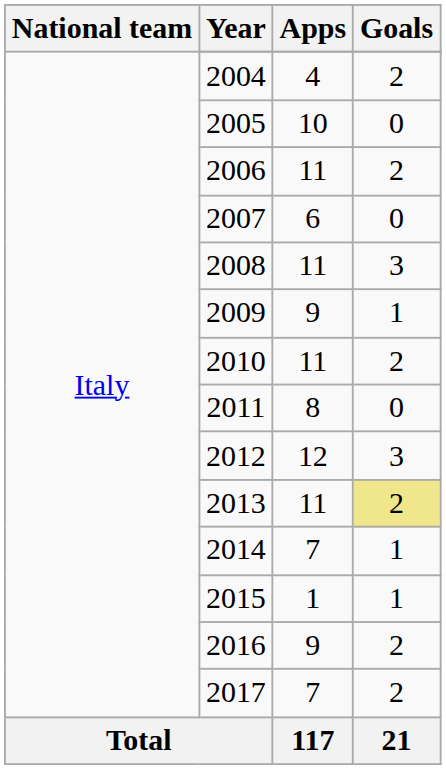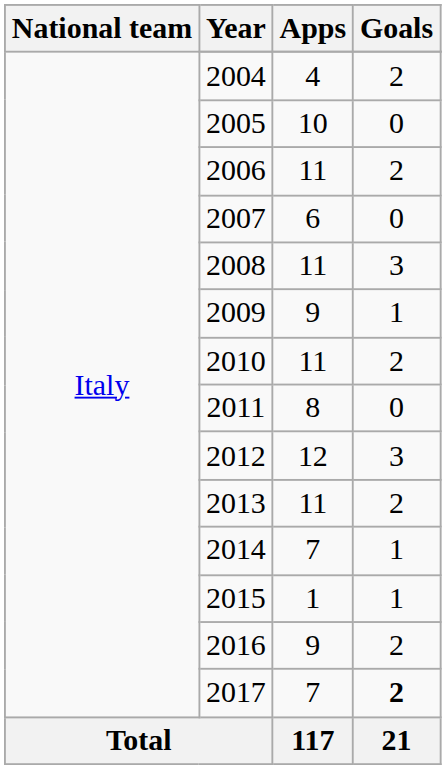(396, 502) khaki background -> (396, 502) no background
(396, 692) normal -> (396, 692) bold
